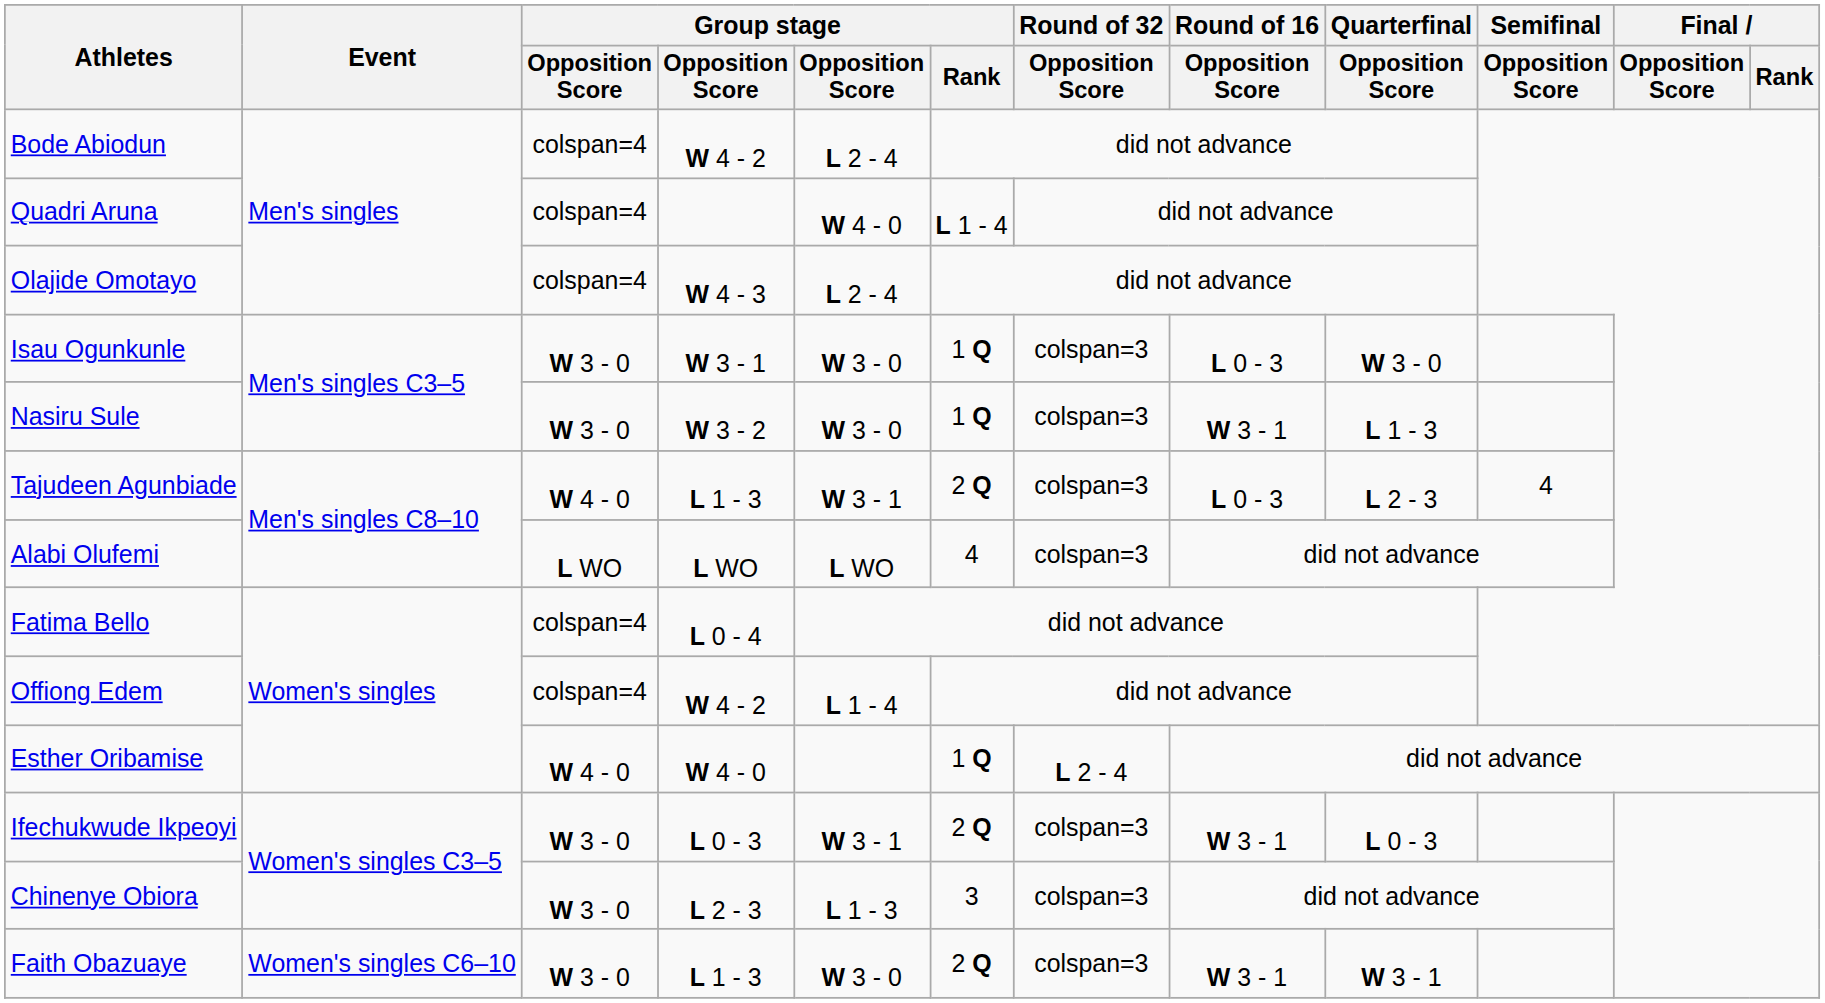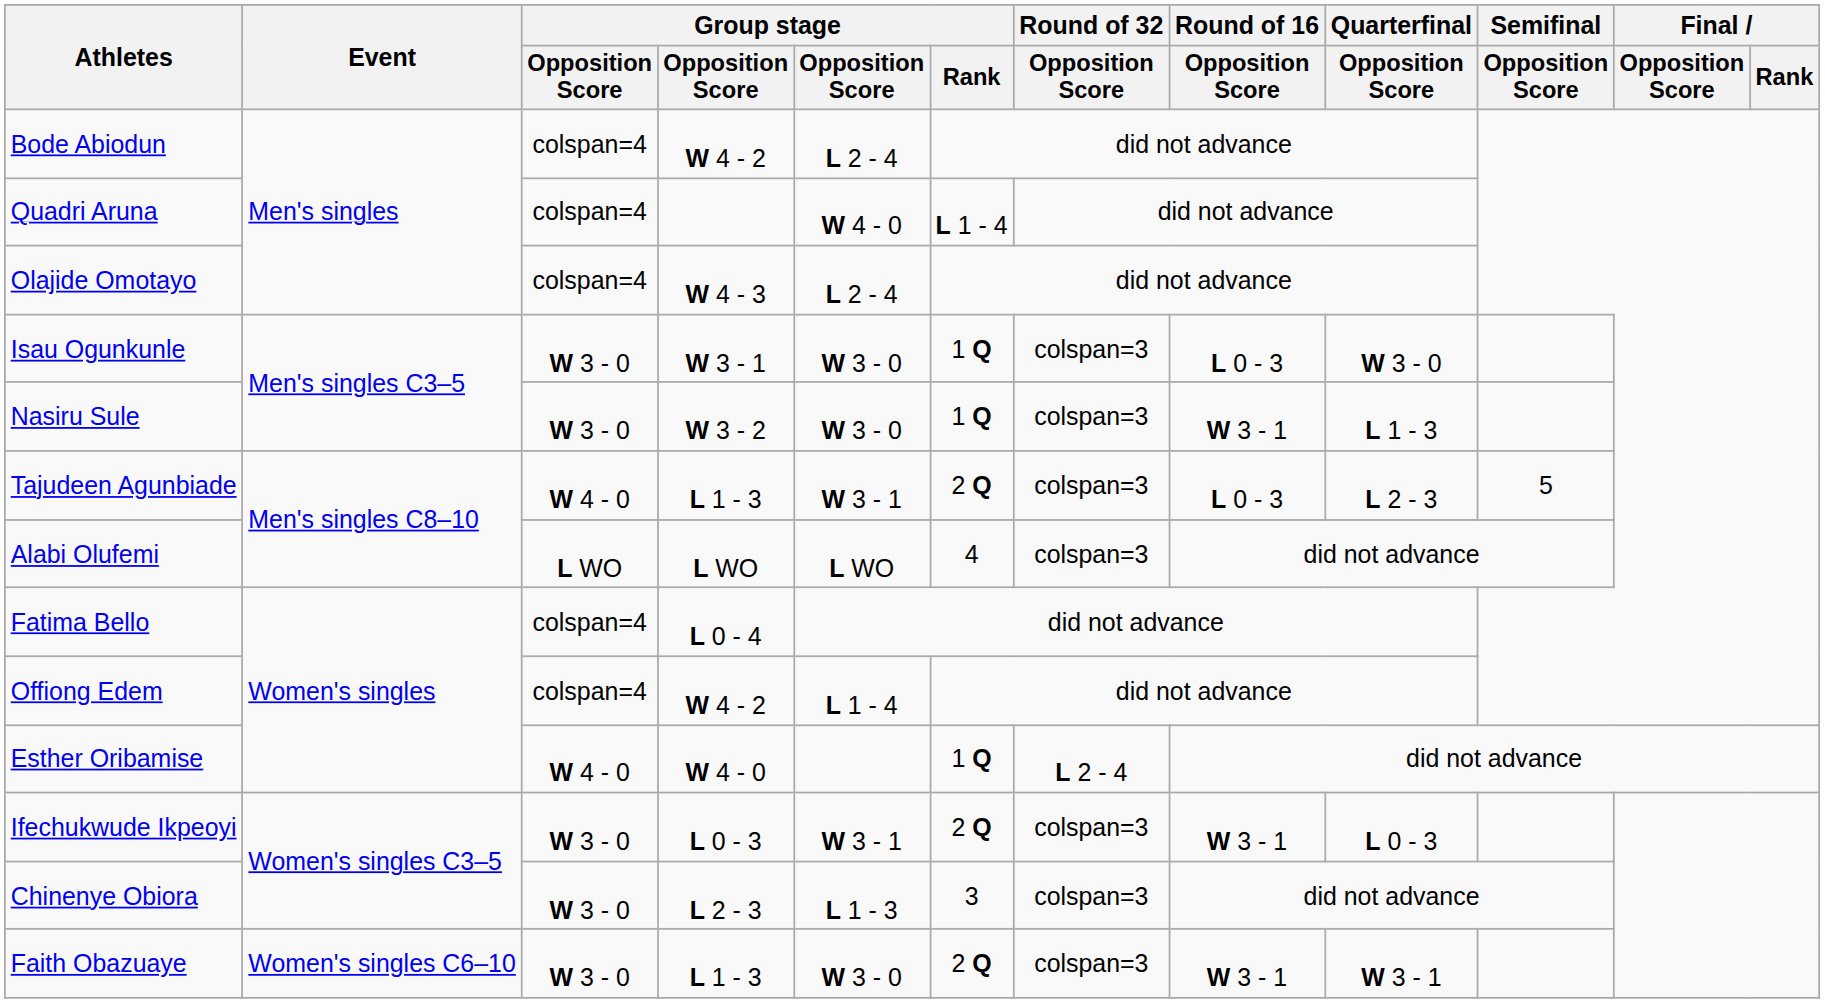(1546, 485) 4 -> (1546, 485) 5
